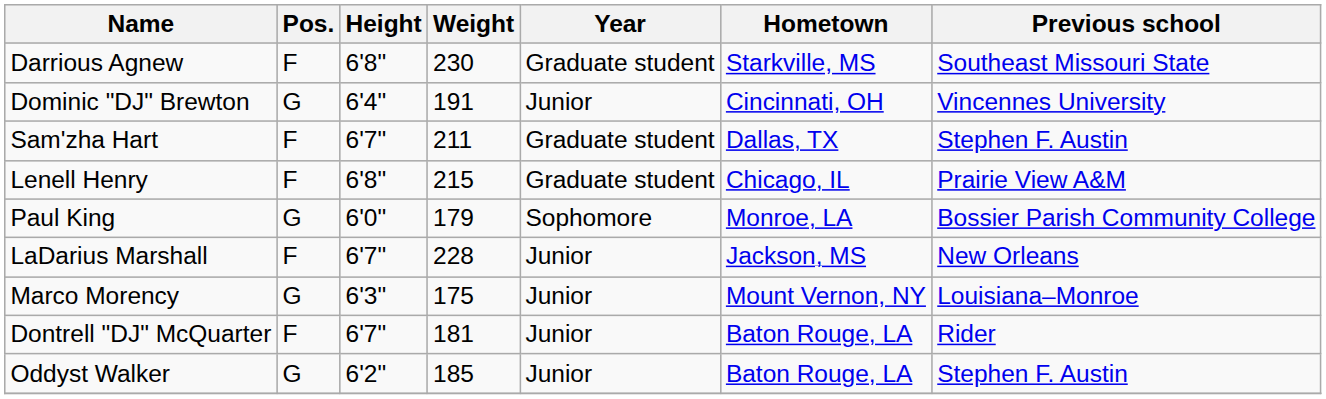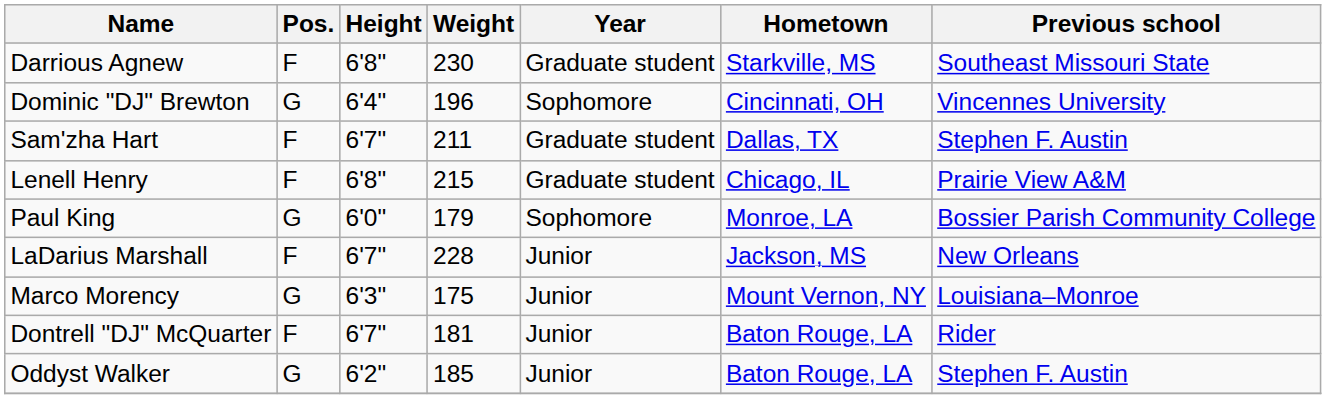(453, 101) 191 -> (453, 101) 196
(559, 101) Junior -> (589, 101) Sophomore
